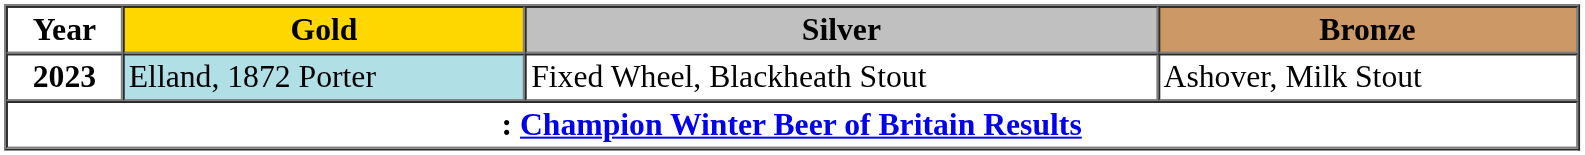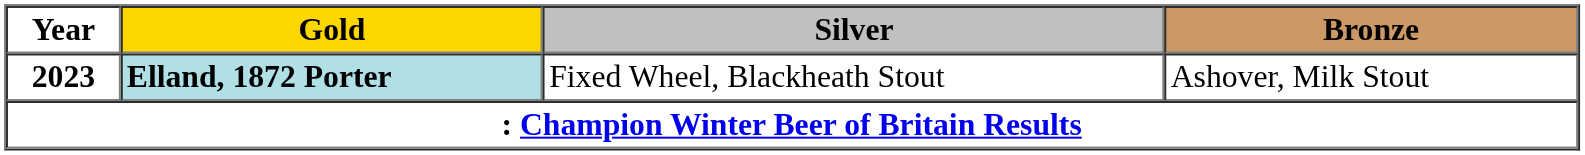(252, 76) normal -> (259, 76) bold
